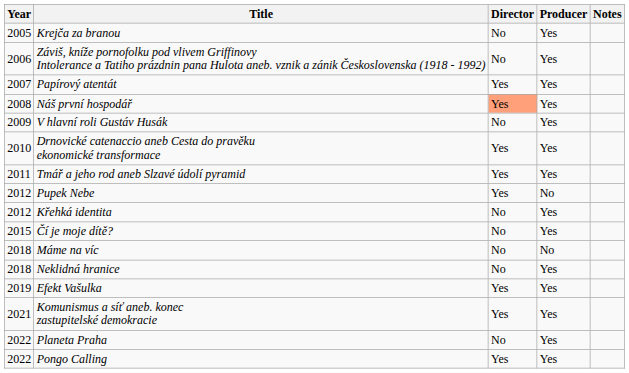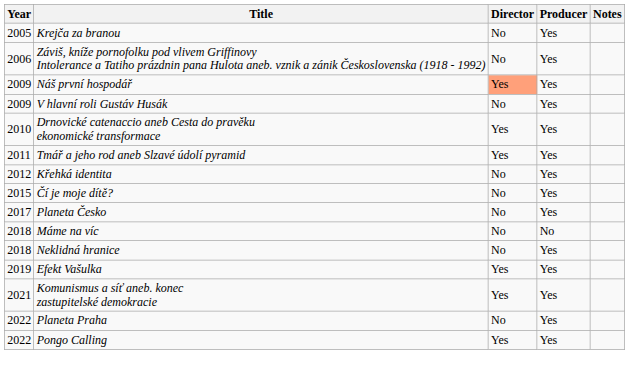- row: (77, 84)
(19, 103) 2008 -> (19, 84) 2009
- row: (65, 193)
+ row: (72, 212)
